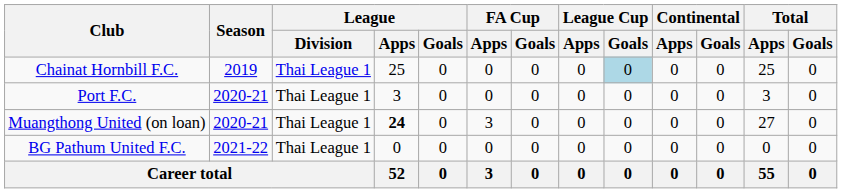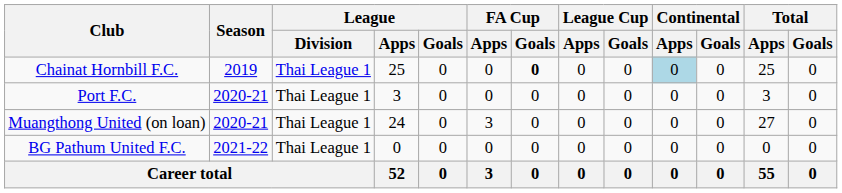(535, 69) normal -> (535, 69) bold
(628, 69) lightblue background -> (628, 69) no background
(674, 69) no background -> (674, 69) lightblue background
(397, 122) bold -> (397, 122) normal
